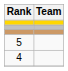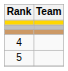(19, 42) 5 -> (19, 42) 4
(19, 58) 4 -> (19, 58) 5
